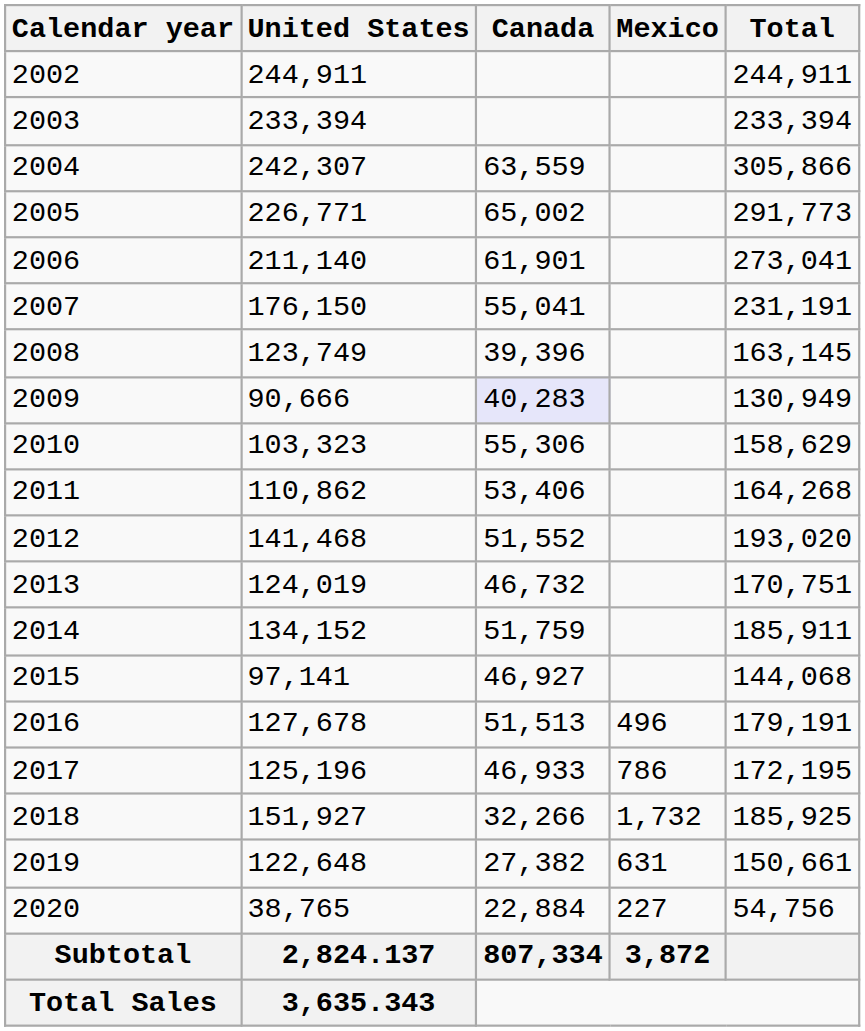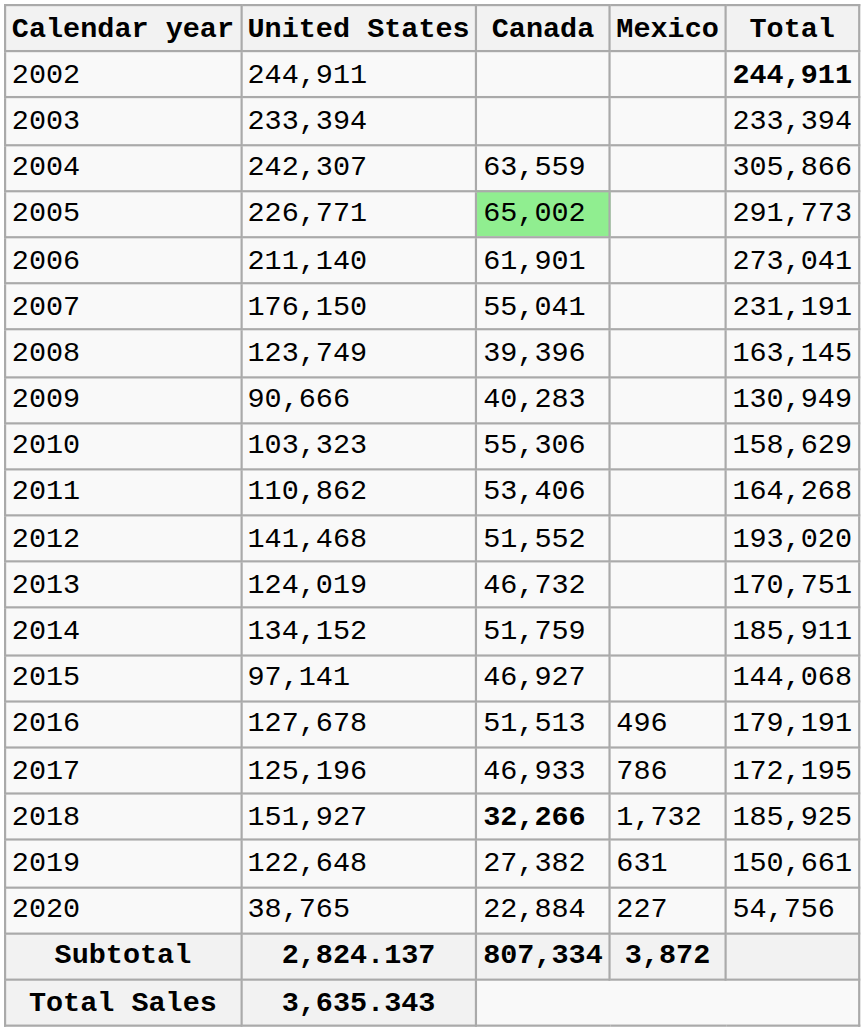(792, 75) normal -> (792, 75) bold
(534, 214) no background -> (534, 214) lightgreen background
(534, 400) lavender background -> (534, 400) no background
(534, 817) normal -> (534, 817) bold
